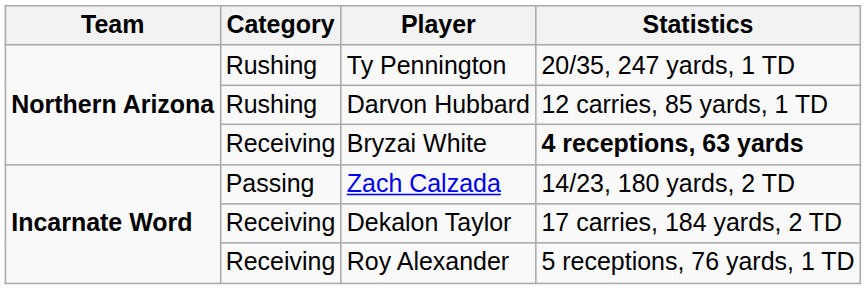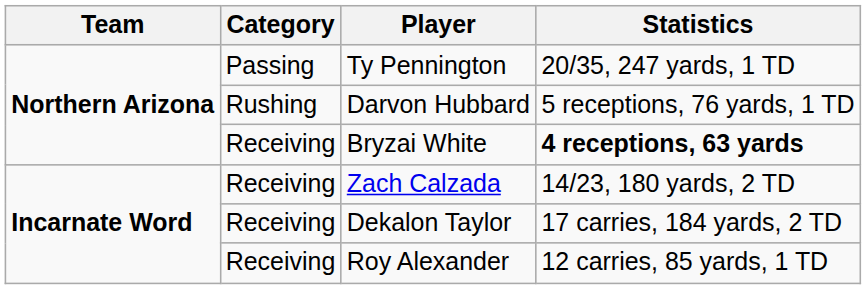(271, 64) Rushing -> (270, 64) Passing
(685, 104) 12 carries, 85 yards, 1 TD -> (698, 104) 5 receptions, 76 yards, 1 TD
(270, 183) Passing -> (280, 183) Receiving
(698, 262) 5 receptions, 76 yards, 1 TD -> (685, 262) 12 carries, 85 yards, 1 TD
